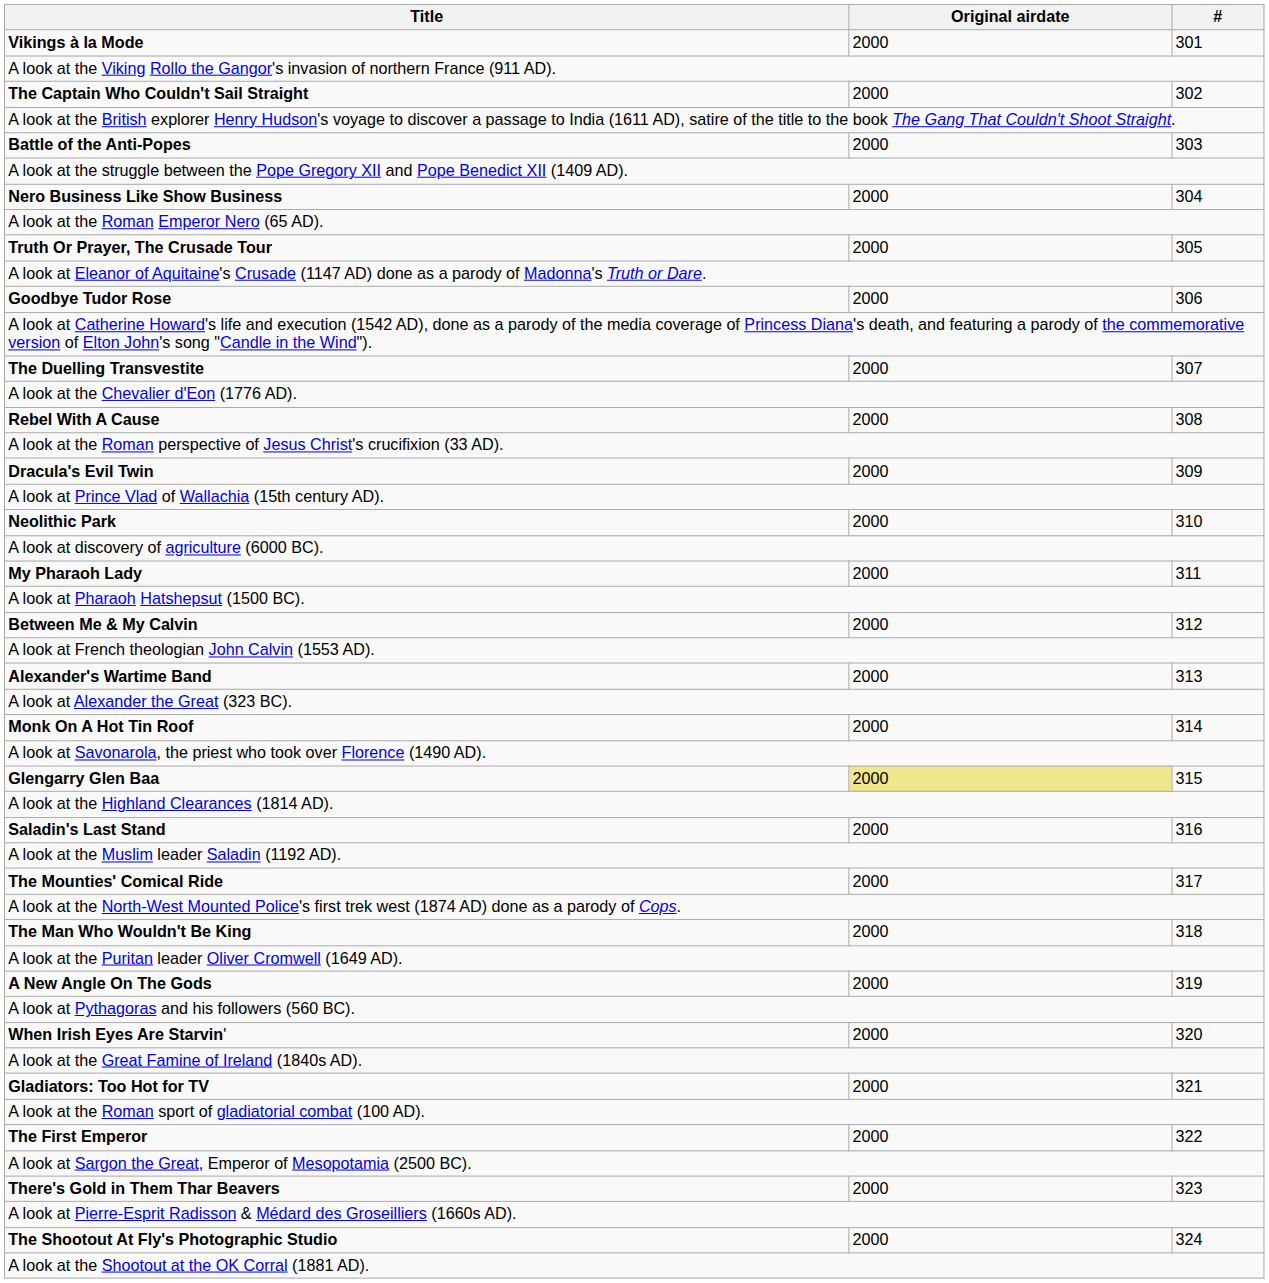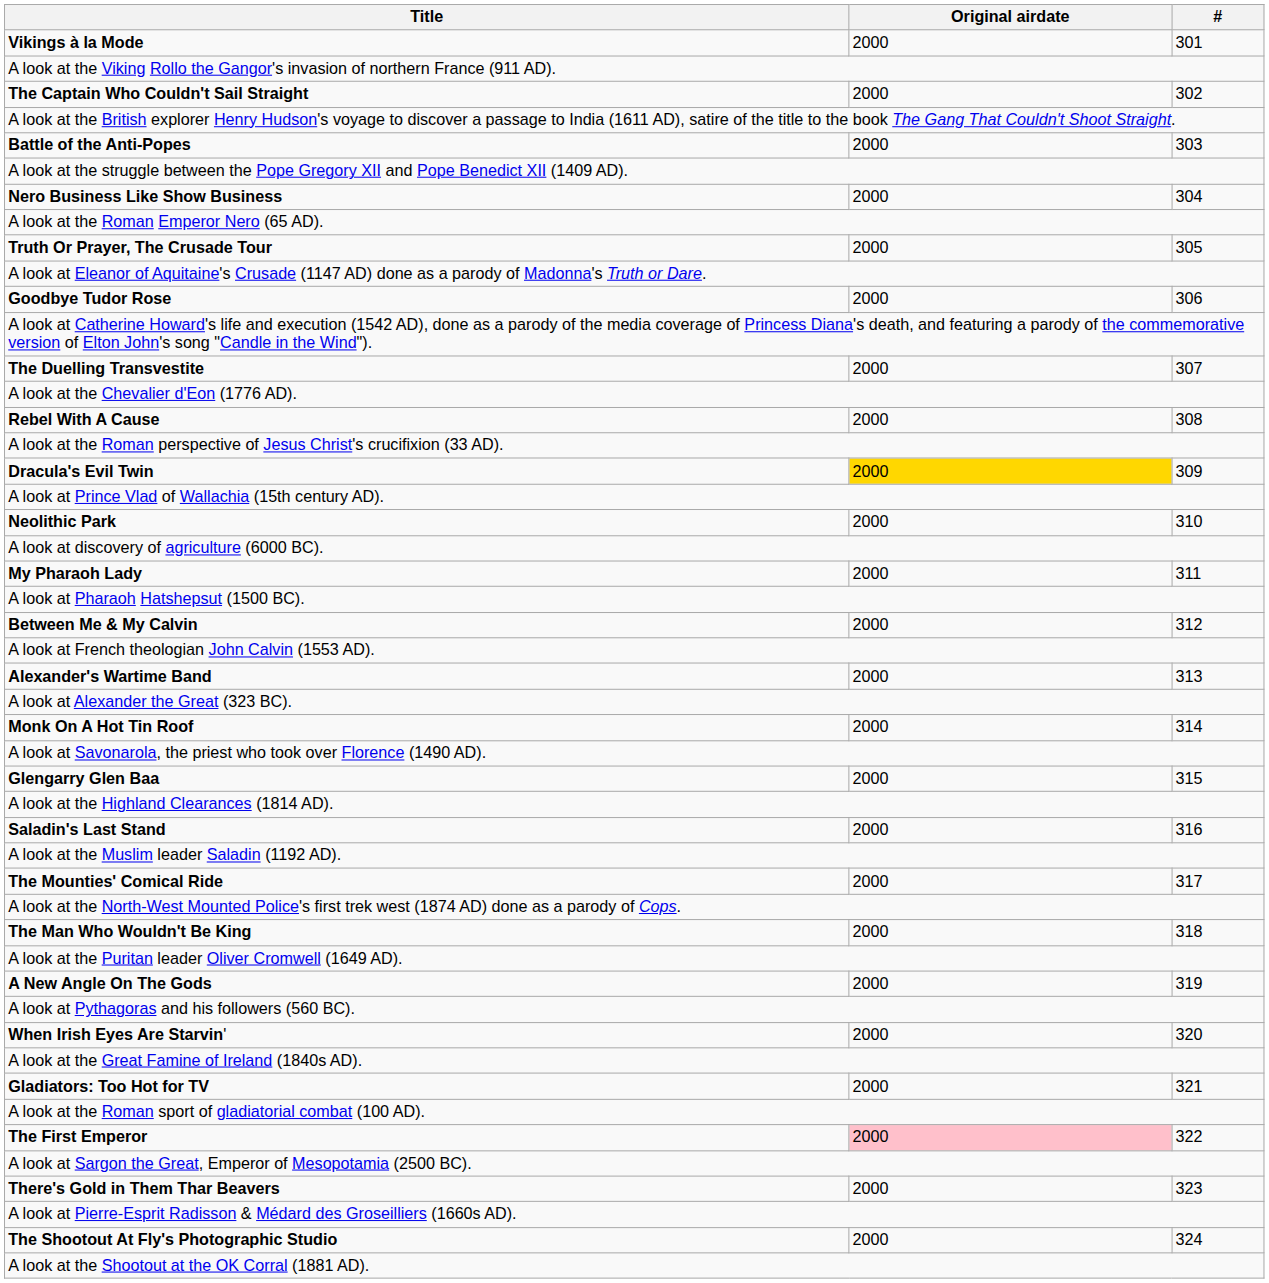(871, 471) no background -> (871, 471) gold background
(871, 778) khaki background -> (871, 778) no background
(871, 1137) no background -> (871, 1137) pink background
